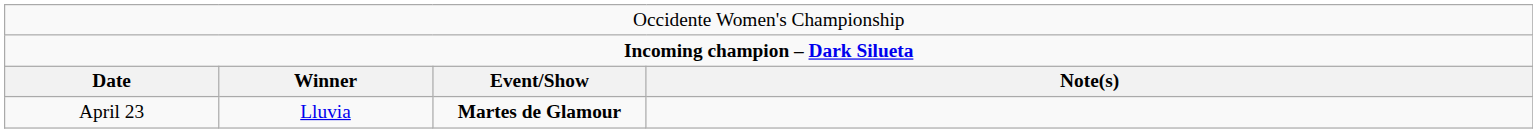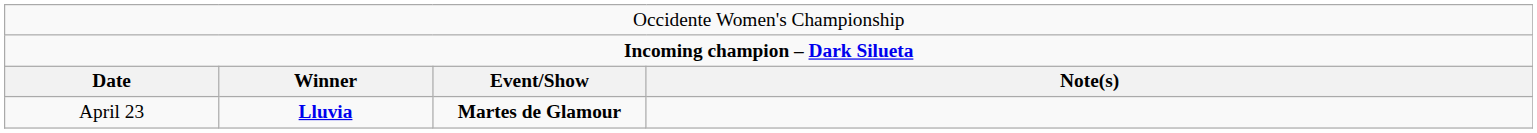(326, 111) normal -> (326, 111) bold
